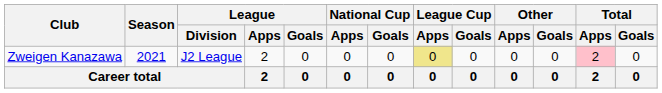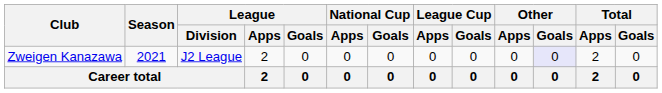(433, 56) khaki background -> (433, 56) no background
(555, 56) no background -> (555, 56) lavender background
(595, 56) pink background -> (595, 56) no background
